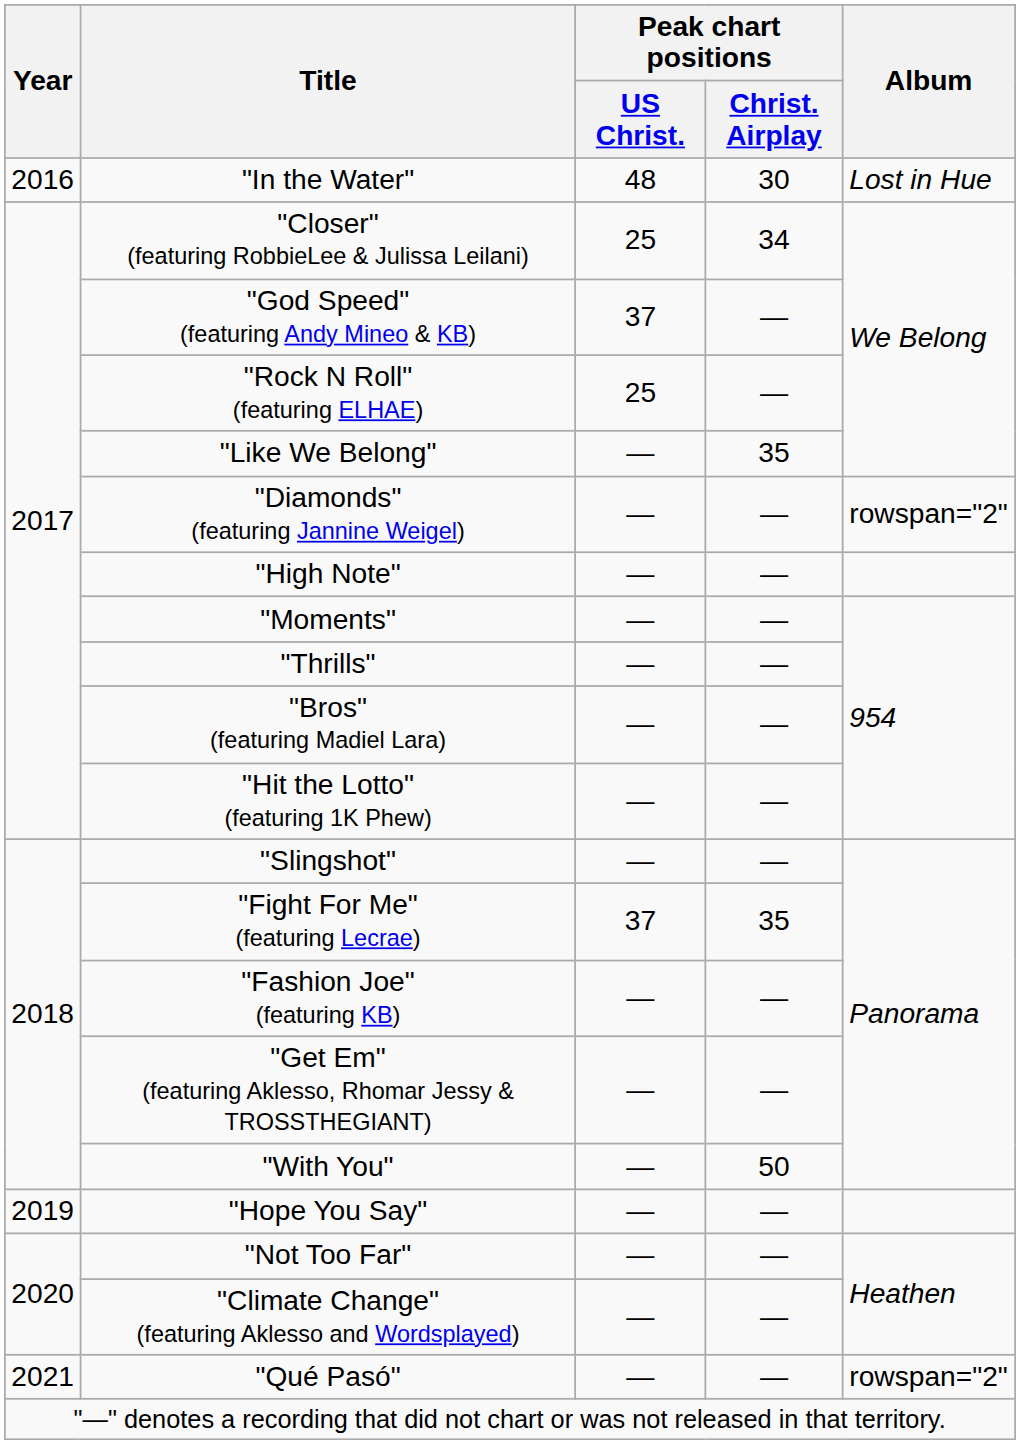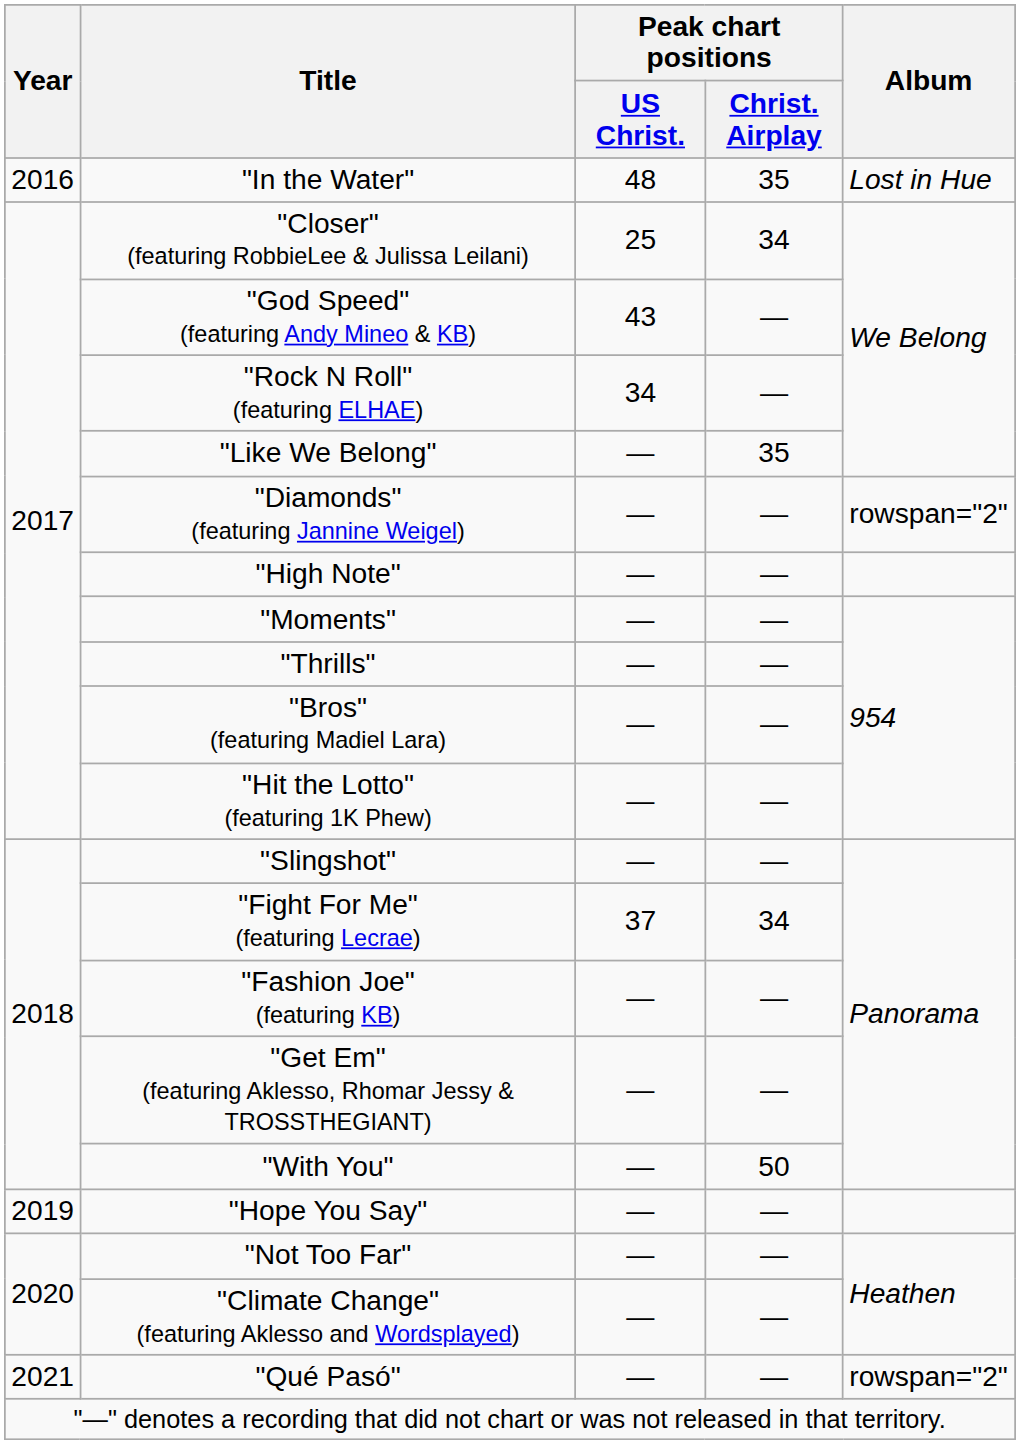(774, 179) 30 -> (774, 179) 35
(640, 316) 37 -> (640, 316) 43
(640, 392) 25 -> (640, 392) 34
(774, 921) 35 -> (774, 921) 34
